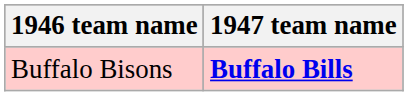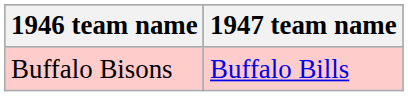(281, 68) bold -> (280, 68) normal
